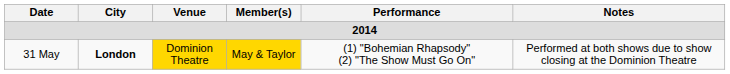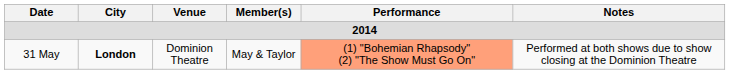(190, 54) gold background -> (190, 54) no background
(264, 54) gold background -> (264, 54) no background
(407, 54) no background -> (407, 54) lightsalmon background
